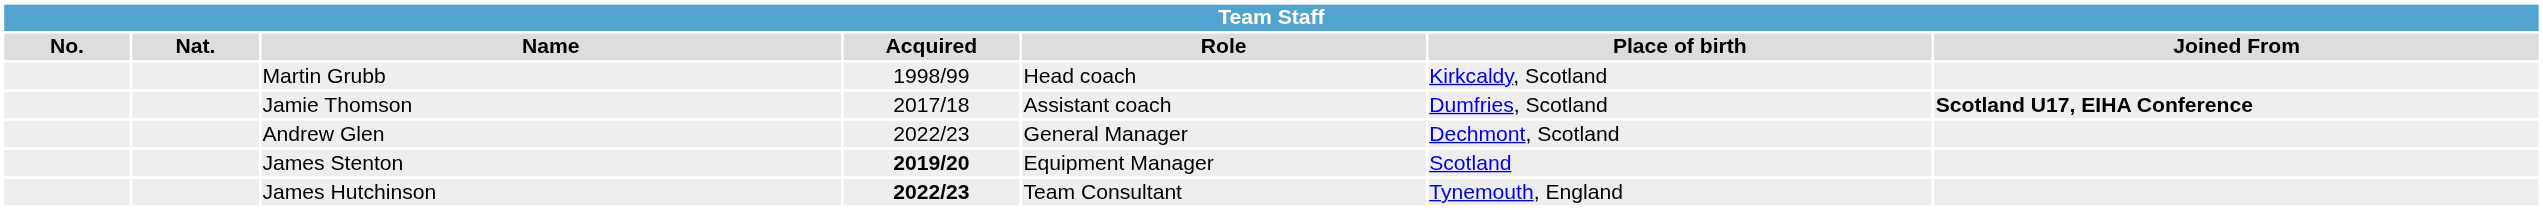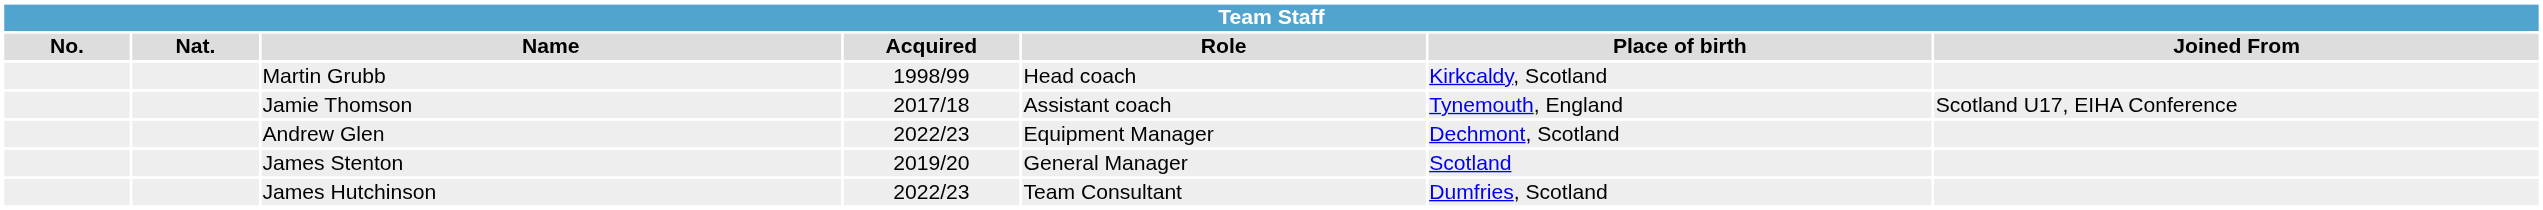(1518, 104) Dumfries, Scotland -> (1526, 104) Tynemouth, England
(2094, 104) bold -> (2087, 104) normal
(1106, 133) General Manager -> (1119, 133) Equipment Manager
(931, 162) bold -> (931, 162) normal
(1119, 162) Equipment Manager -> (1106, 162) General Manager
(931, 191) bold -> (931, 191) normal
(1526, 191) Tynemouth, England -> (1518, 191) Dumfries, Scotland
